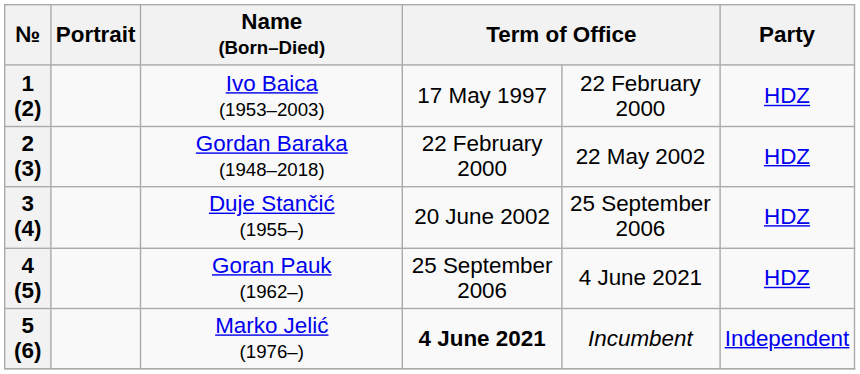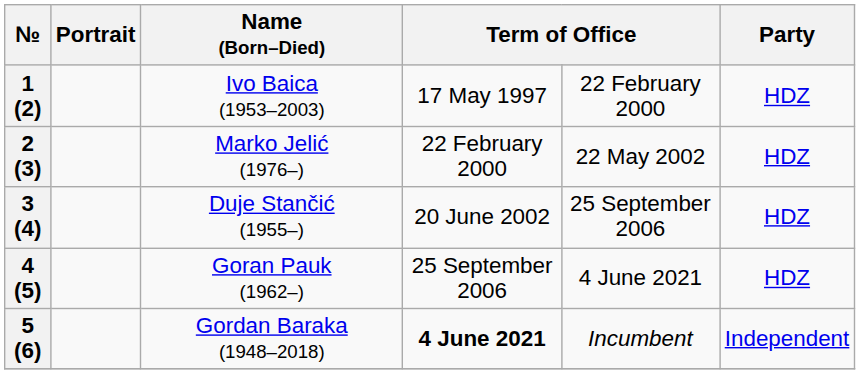(272, 156) Gordan Baraka (1948–2018) -> (272, 156) Marko Jelić (1976–)
(272, 338) Marko Jelić (1976–) -> (272, 338) Gordan Baraka (1948–2018)
